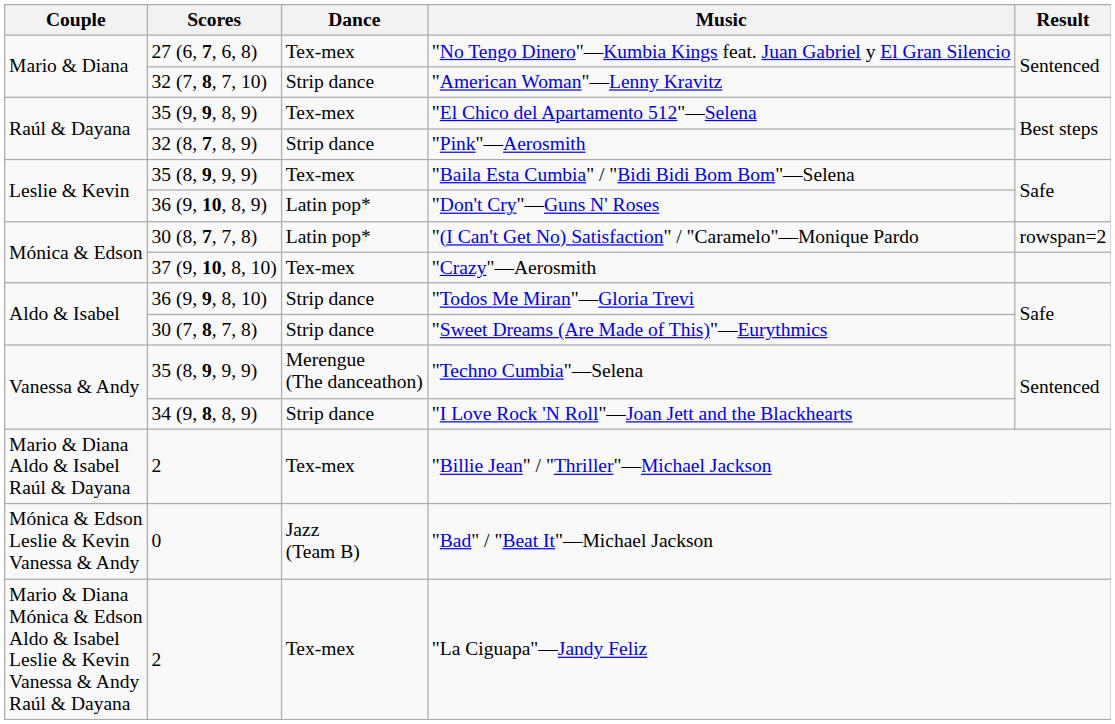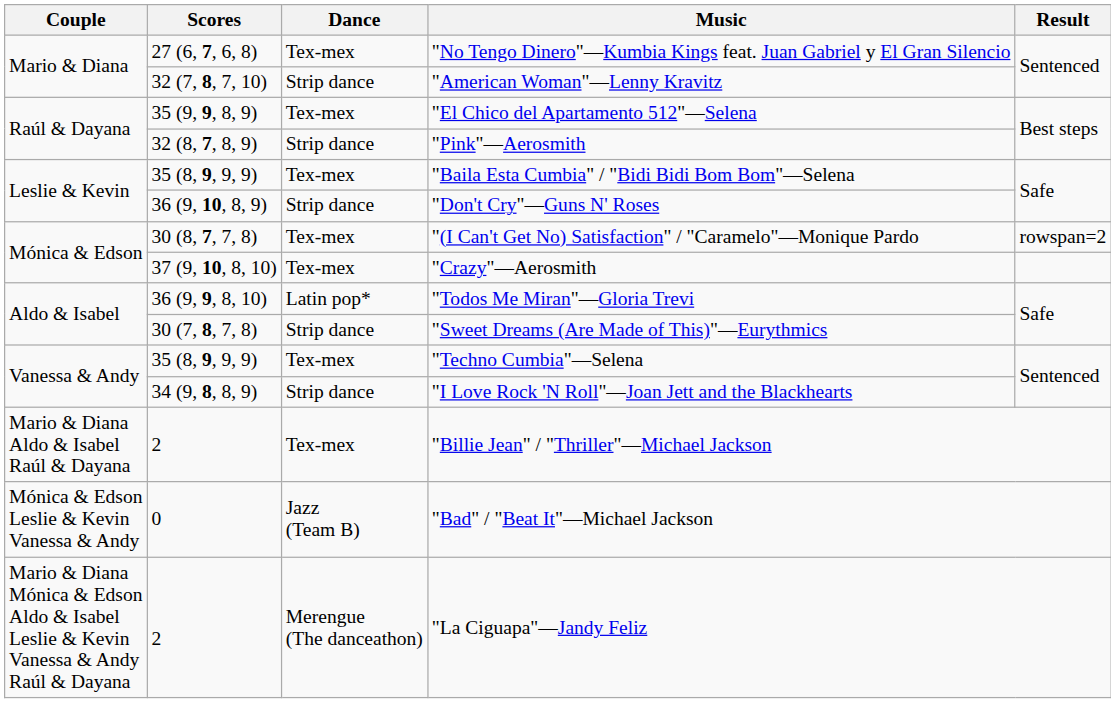(328, 205) Latin pop* -> (330, 205) Strip dance
(328, 236) Latin pop* -> (320, 236) Tex-mex
(330, 298) Strip dance -> (328, 298) Latin pop*
(354, 371) Merengue (The danceathon) -> (320, 360) Tex-mex
(320, 649) Tex-mex -> (354, 627) Merengue (The danceathon)
